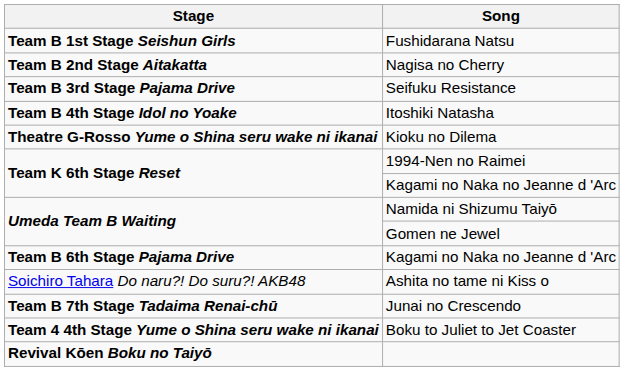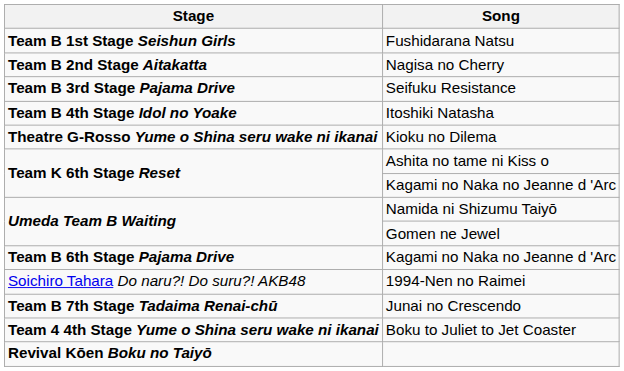(456, 161) 1994-Nen no Raimei -> (467, 161) Ashita no tame ni Kiss o
(467, 281) Ashita no tame ni Kiss o -> (456, 281) 1994-Nen no Raimei
